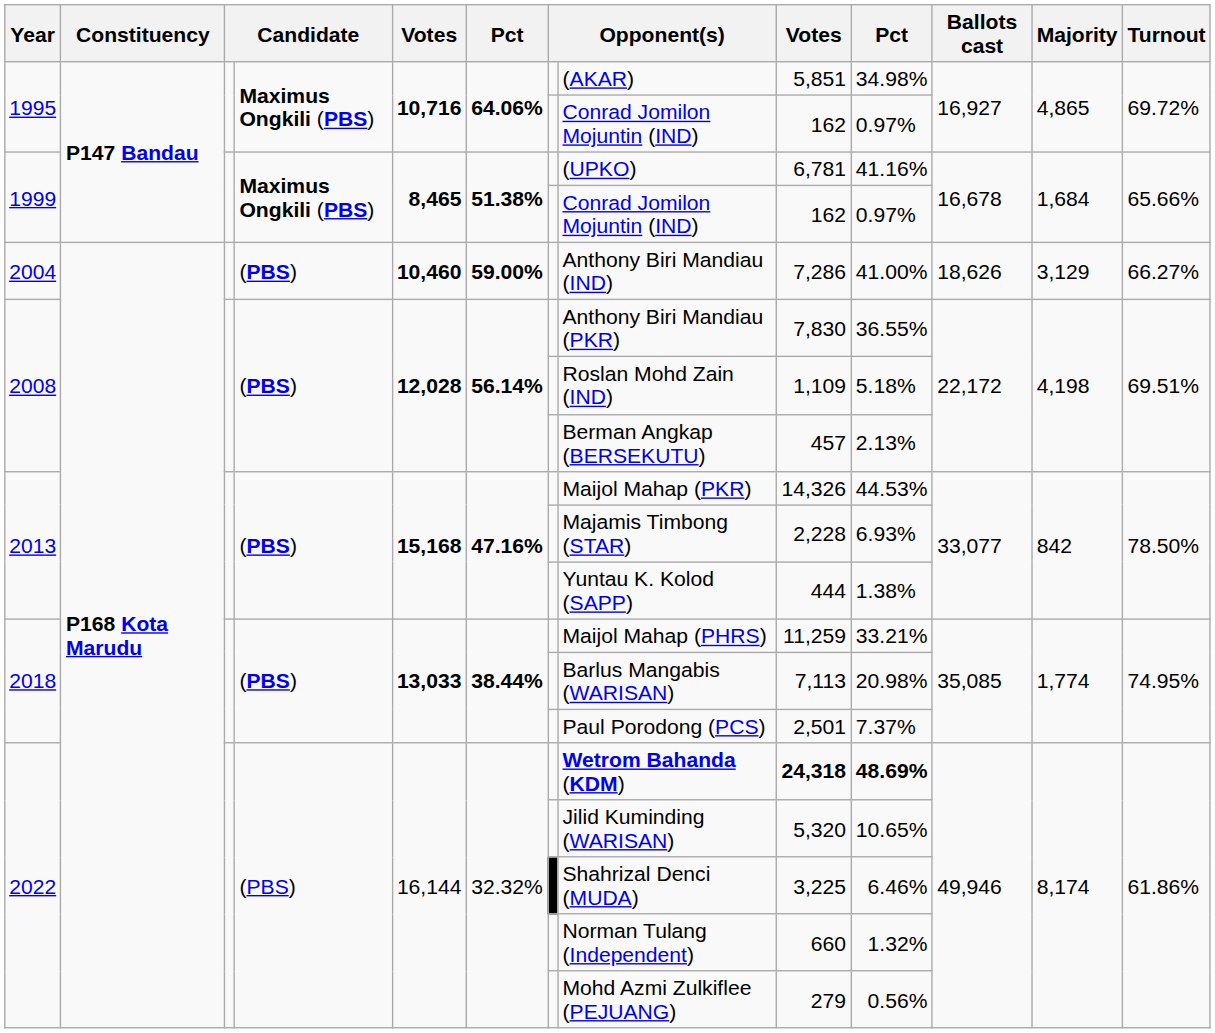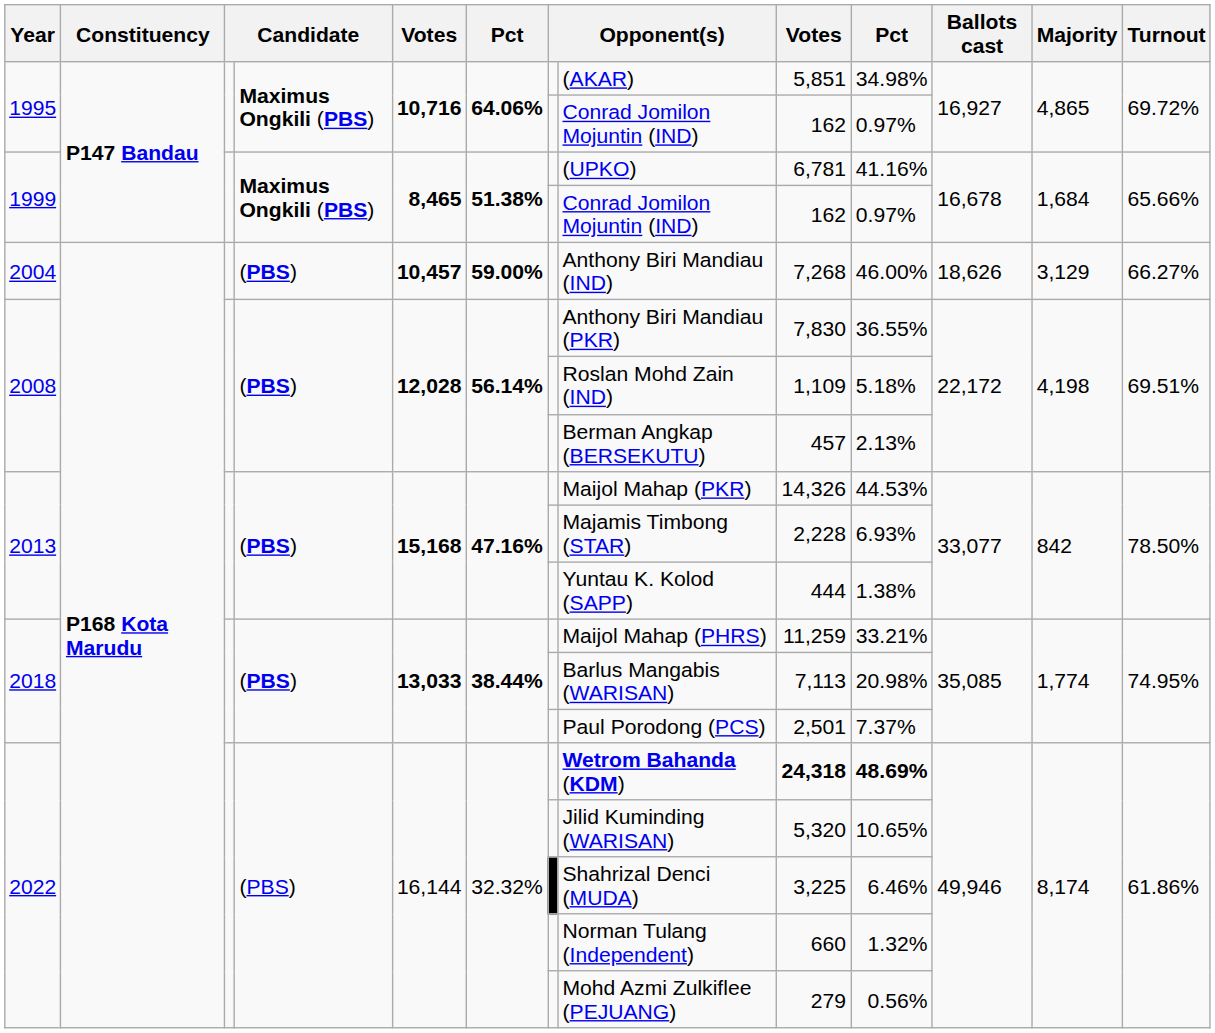(429, 271) 10,460 -> (429, 271) 10,457
(820, 271) 7,286 -> (820, 271) 7,268
(892, 271) 41.00% -> (892, 271) 46.00%
